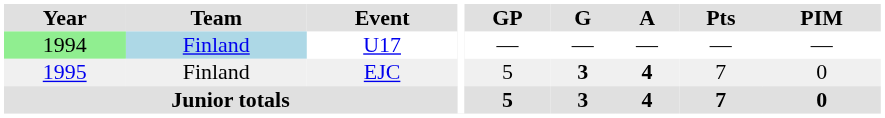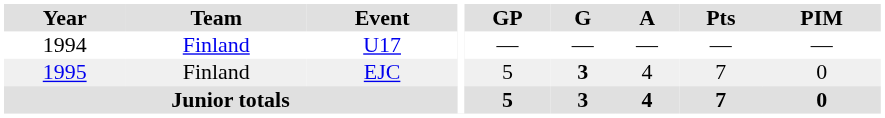(65, 44) lightgreen background -> (65, 44) no background
(216, 44) lightblue background -> (216, 44) no background
(647, 72) bold -> (647, 72) normal
